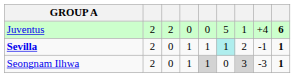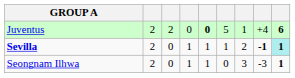(207, 30) normal -> (207, 30) bold
(226, 47) paleturquoise background -> (226, 47) no background
(262, 47) normal -> (262, 47) bold
(281, 47) no background -> (281, 47) paleturquoise background
(207, 64) lightgrey background -> (207, 64) no background
(244, 64) lightgrey background -> (244, 64) no background
